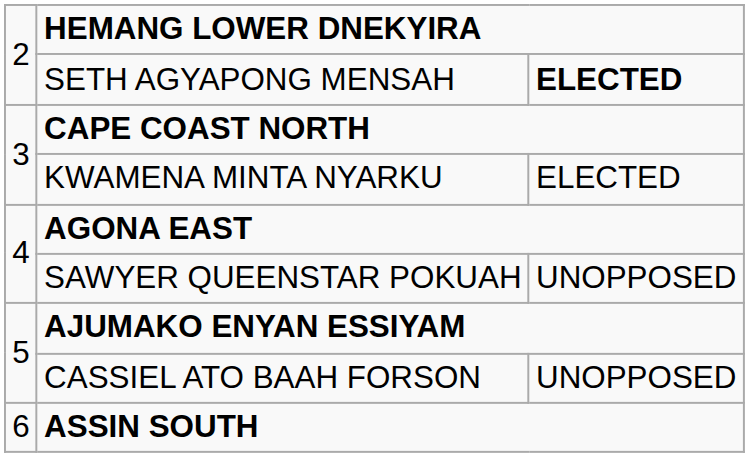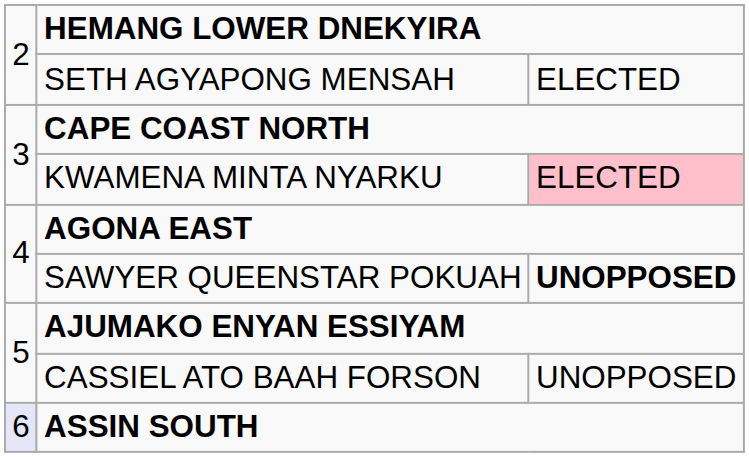(609, 79) bold -> (608, 79) normal
(608, 178) no background -> (608, 178) pink background
(636, 278) normal -> (636, 278) bold
(21, 427) no background -> (21, 427) lavender background
